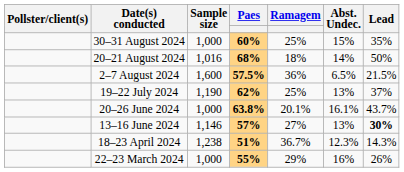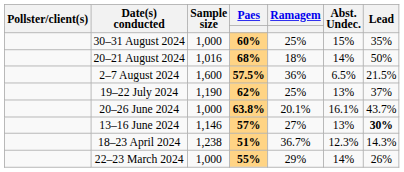(344, 159) 16% -> (344, 159) 14%
